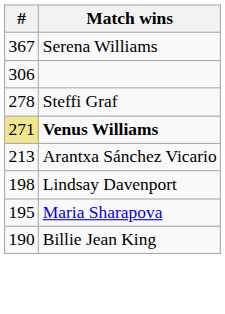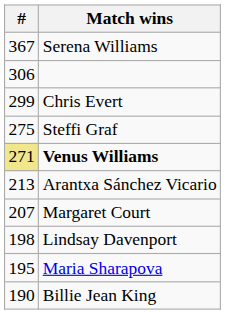+ row: (83, 101)
(22, 101) 278 -> (22, 129) 275
+ row: (97, 212)
